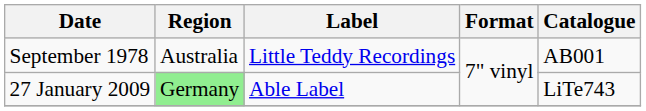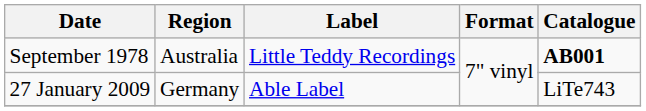(574, 55) normal -> (574, 55) bold
(200, 88) lightgreen background -> (200, 88) no background
